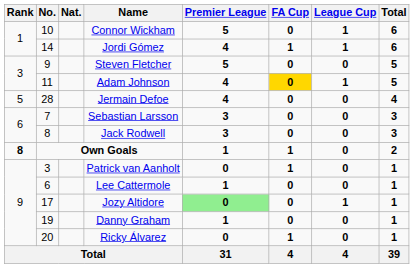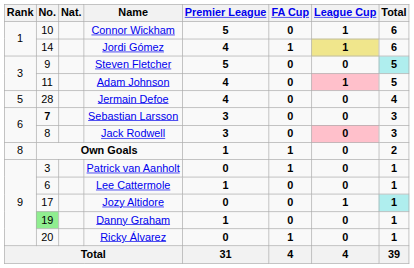(345, 47) no background -> (345, 47) khaki background
(394, 64) no background -> (394, 64) paleturquoise background
(290, 82) gold background -> (290, 82) no background
(345, 82) no background -> (345, 82) pink background
(47, 116) normal -> (47, 116) bold
(345, 133) no background -> (345, 133) pink background
(20, 151) bold -> (20, 151) normal
(226, 202) lightgreen background -> (226, 202) no background
(394, 202) no background -> (394, 202) paleturquoise background
(47, 220) no background -> (47, 220) lightgreen background
